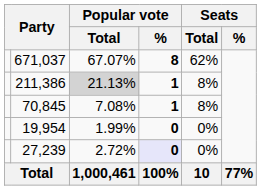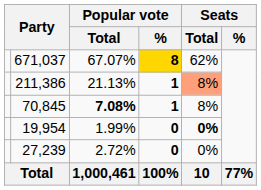(175, 60) no background -> (175, 60) gold background
(112, 83) lightgrey background -> (112, 83) no background
(208, 83) no background -> (208, 83) lightsalmon background
(116, 106) normal -> (116, 106) bold
(208, 128) normal -> (208, 128) bold
(175, 151) lavender background -> (175, 151) no background
